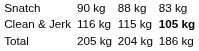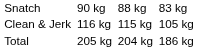(177, 24) bold -> (176, 24) normal
